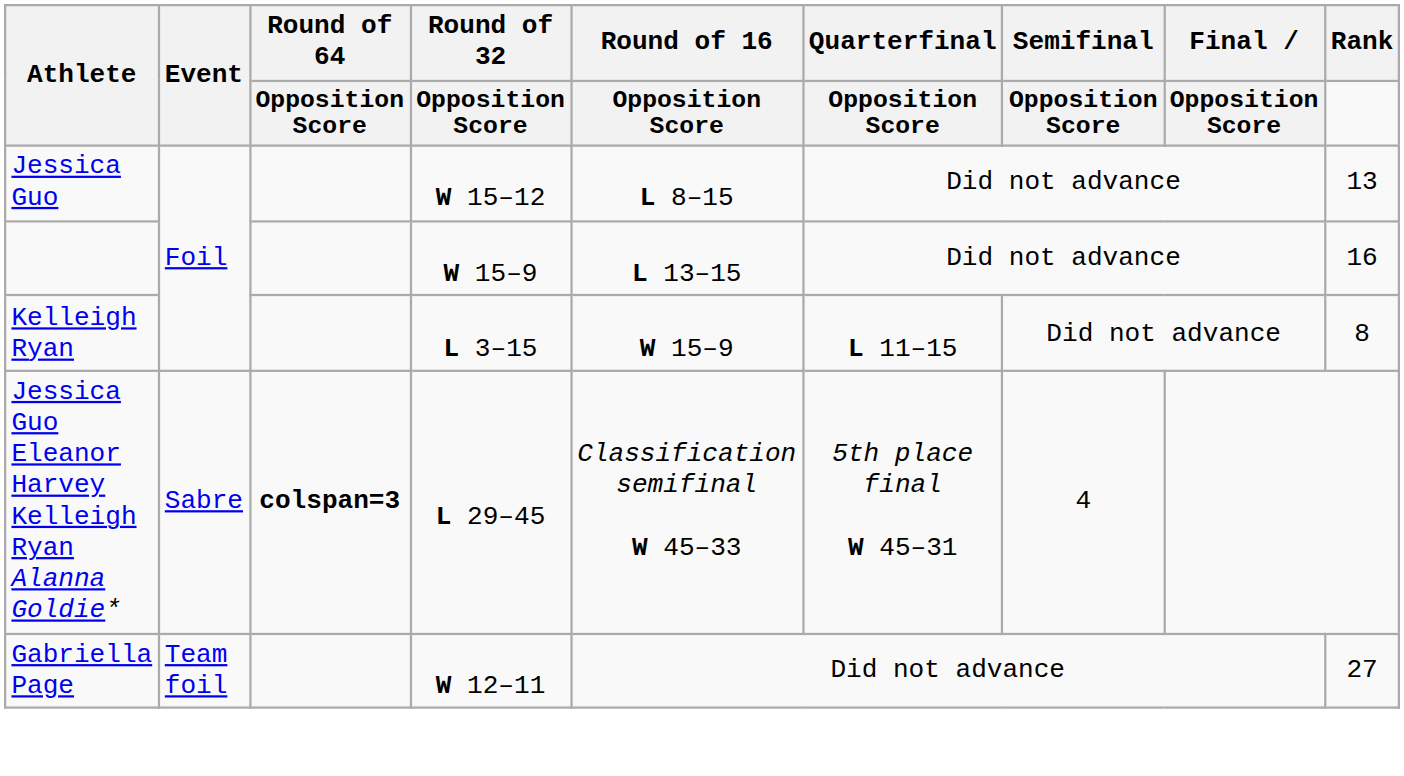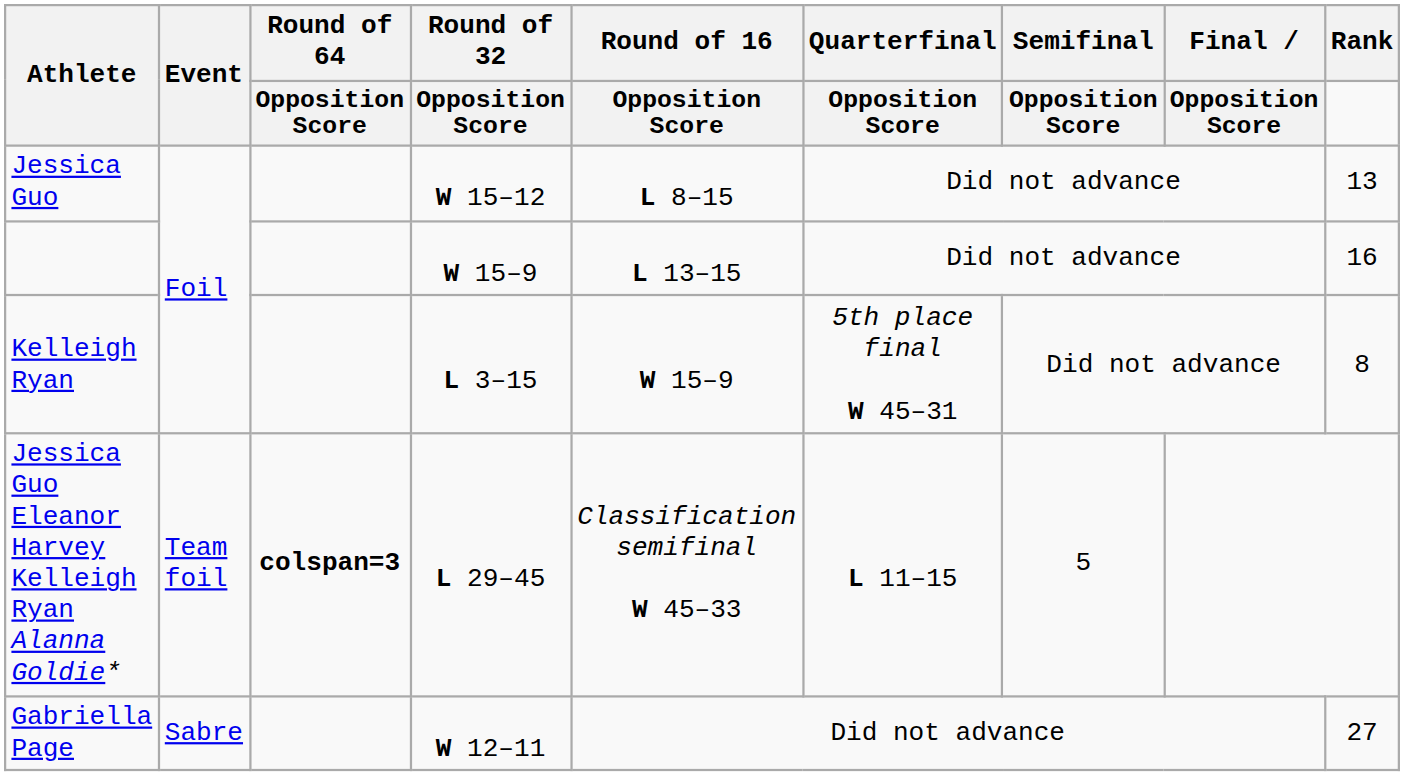(903, 349) L 11–15 -> (903, 364) 5th place final W 45–31
(204, 502) Sabre -> (196, 564) Team foil
(903, 502) 5th place final W 45–31 -> (903, 580) L 11–15
(1083, 502) 4 -> (1083, 564) 5
(196, 671) Team foil -> (204, 733) Sabre
